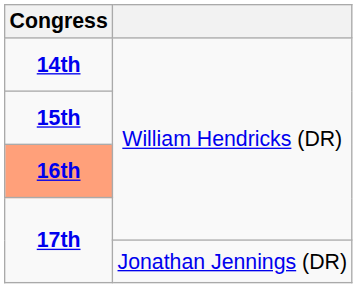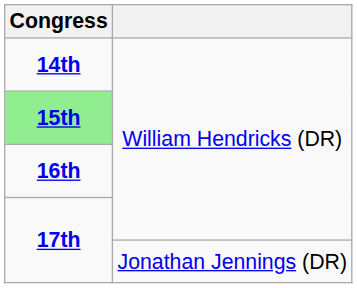(59, 118) no background -> (59, 118) lightgreen background
(59, 171) lightsalmon background -> (59, 171) no background
